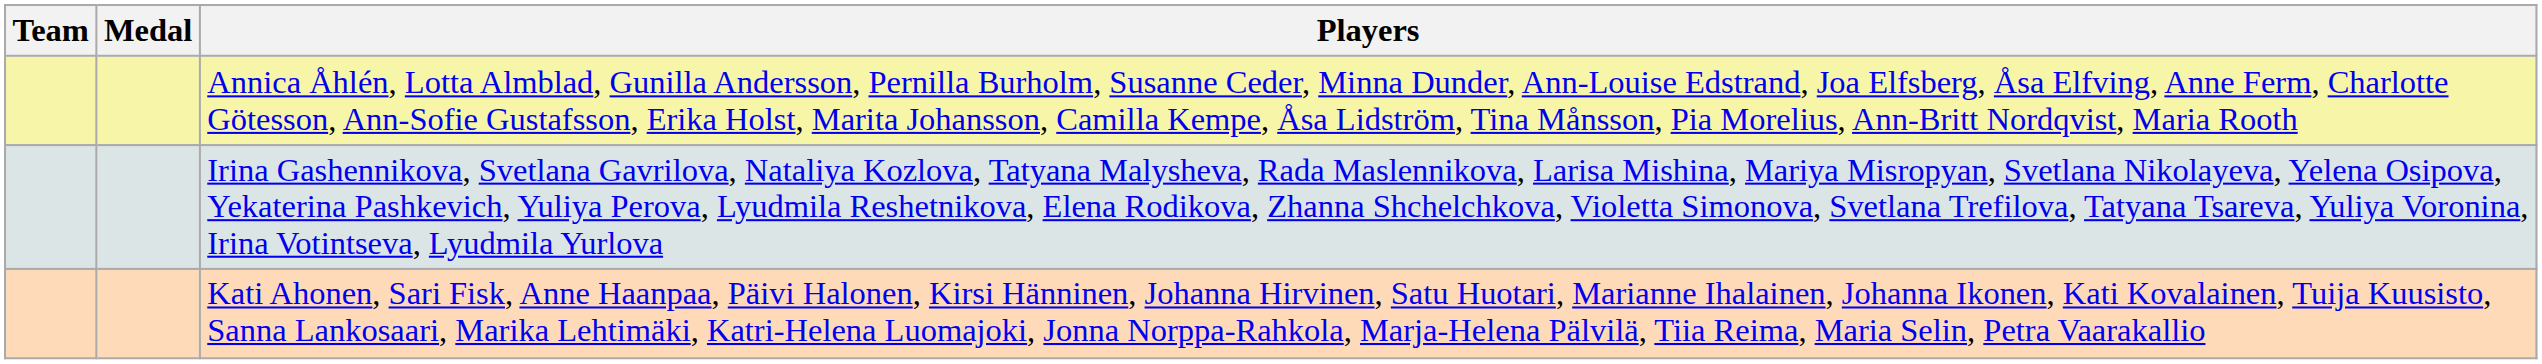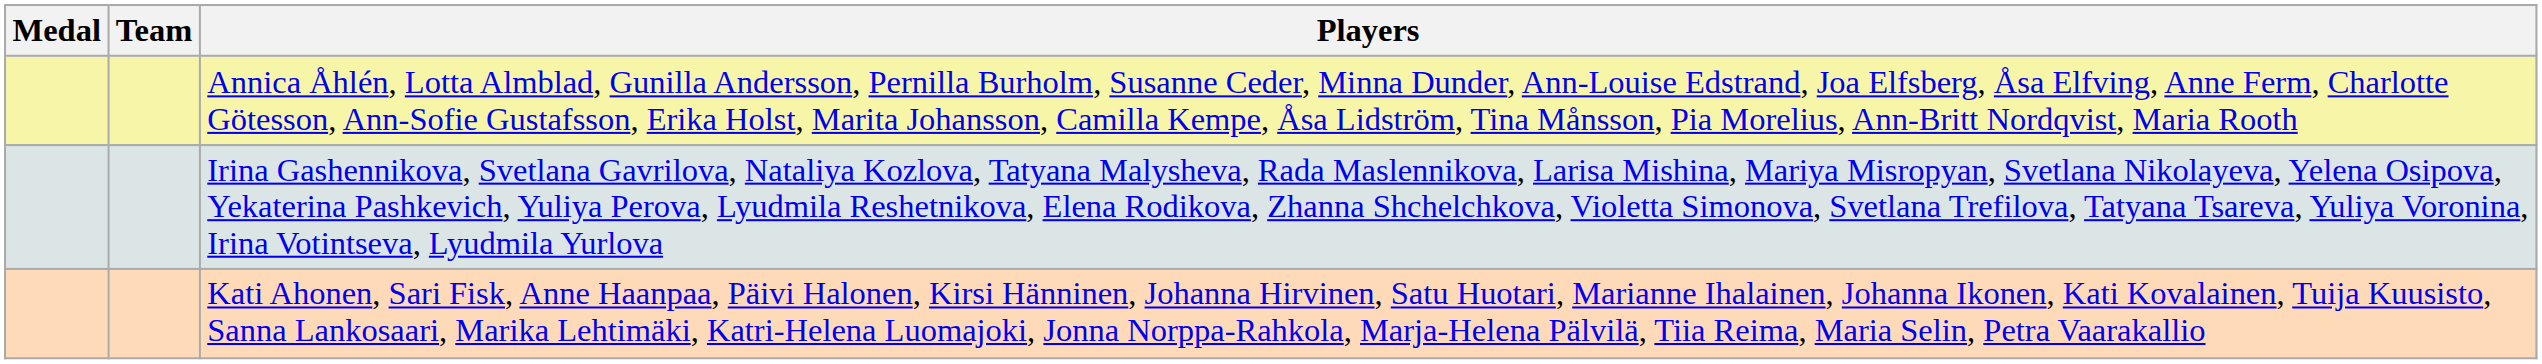columns swapped: (148, 30) <-> (51, 30)
